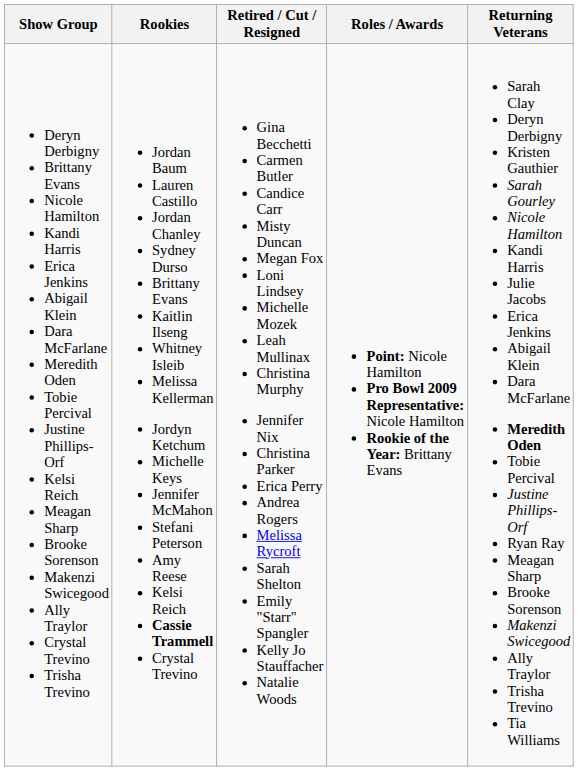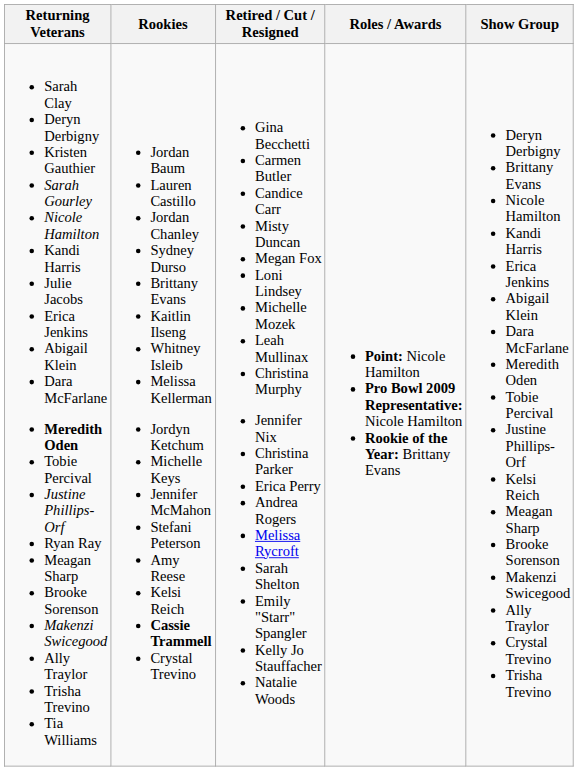columns swapped: (521, 24) <-> (58, 24)
